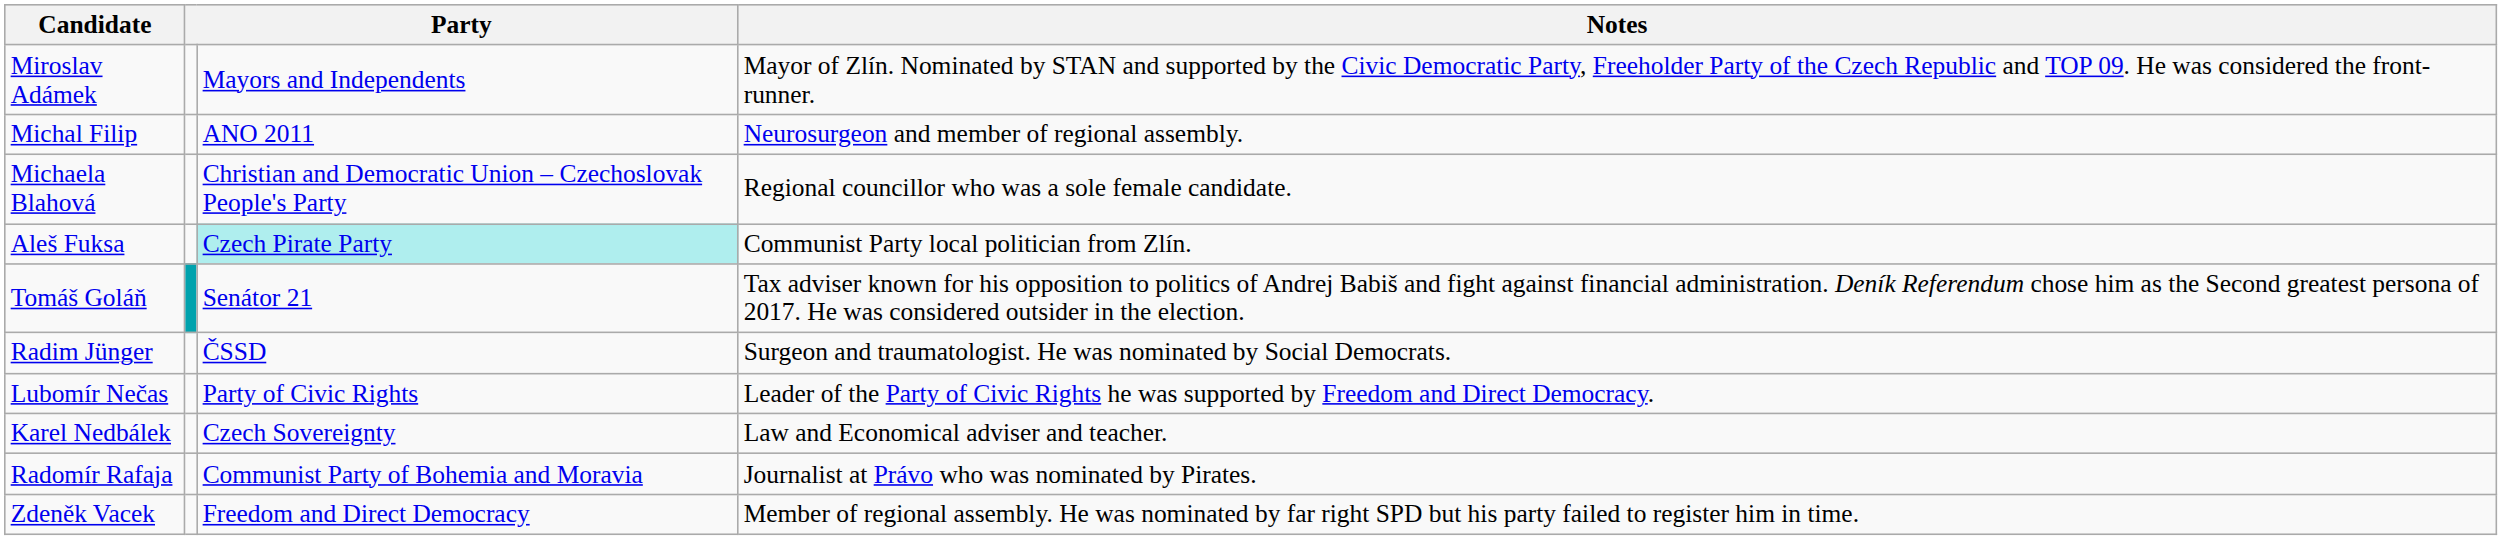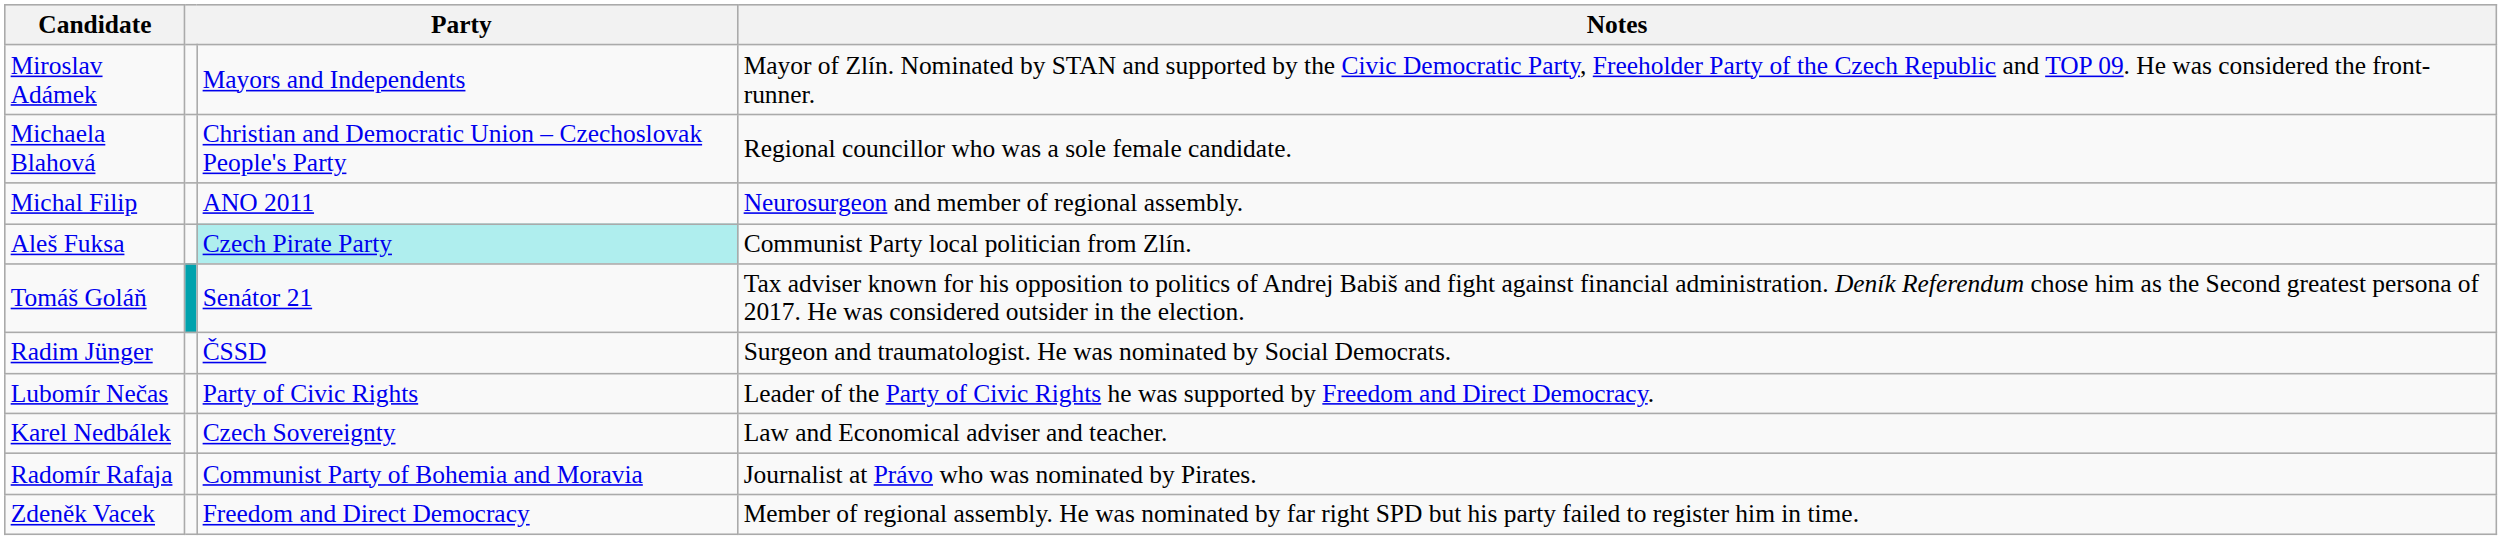rows swapped: (58, 188) <-> (74, 133)
